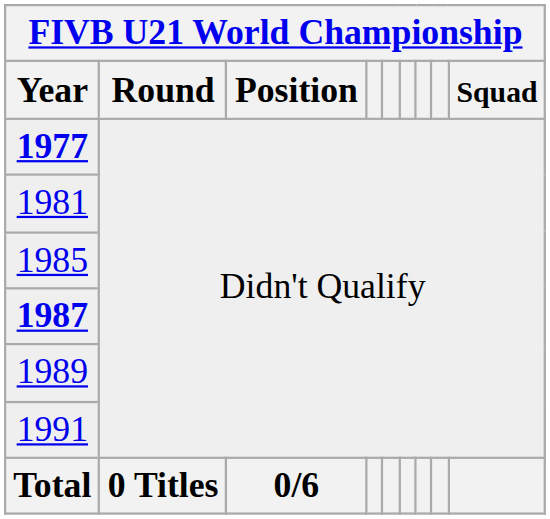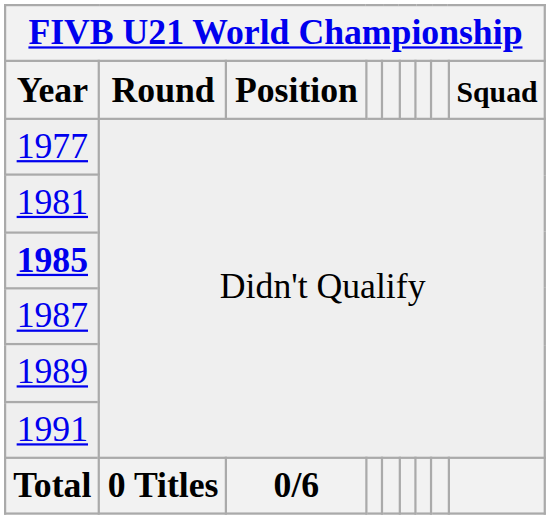(52, 145) bold -> (52, 145) normal
(52, 259) normal -> (52, 259) bold
(52, 315) bold -> (52, 315) normal
